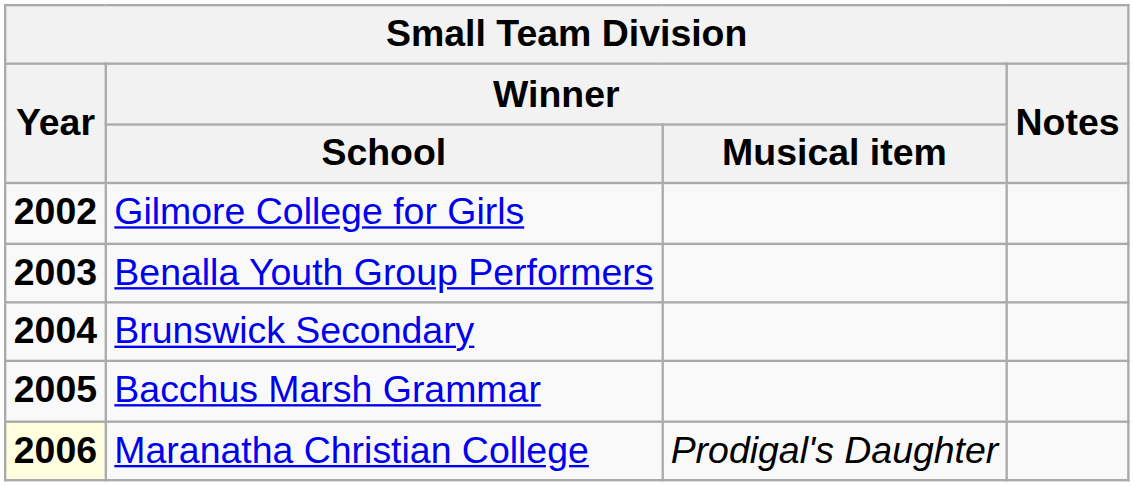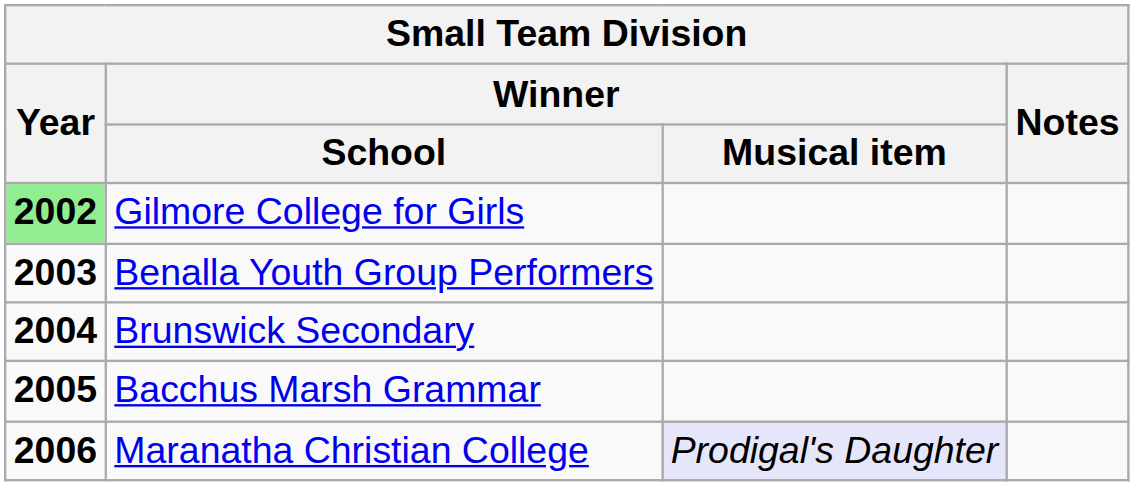(55, 212) no background -> (55, 212) lightgreen background
(55, 449) lightyellow background -> (55, 449) no background
(834, 449) no background -> (834, 449) lavender background
